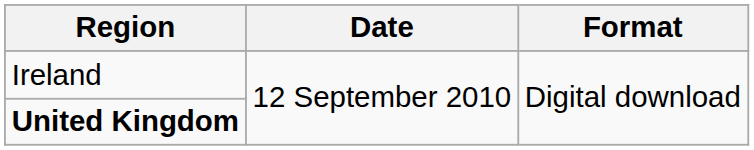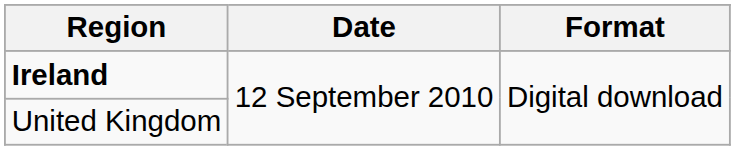(57, 74) normal -> (60, 74) bold
(125, 121) bold -> (116, 121) normal
